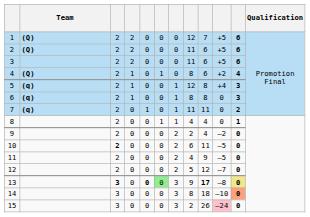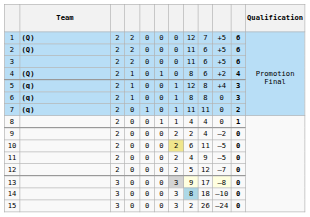(117, 146) bold -> (117, 146) normal
(176, 146) no background -> (176, 146) khaki background
(117, 182) bold -> (117, 182) normal
(147, 182) bold -> (147, 182) normal
(161, 182) lightgreen background -> (161, 182) no background
(176, 182) no background -> (176, 182) lightgrey background
(191, 182) no background -> (191, 182) lightyellow background
(205, 182) bold -> (205, 182) normal
(222, 182) no background -> (222, 182) lightyellow background
(238, 182) khaki background -> (238, 182) no background
(191, 194) no background -> (191, 194) lightblue background
(238, 194) lightsalmon background -> (238, 194) no background
(222, 206) pink background -> (222, 206) no background
